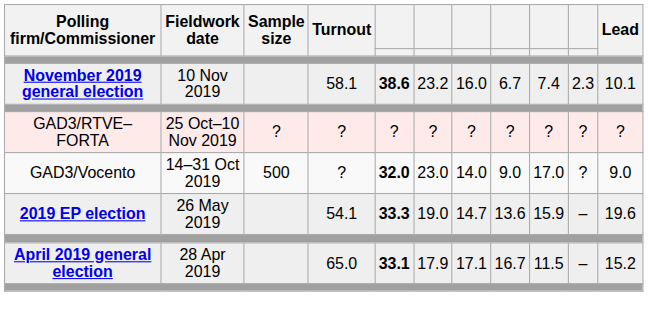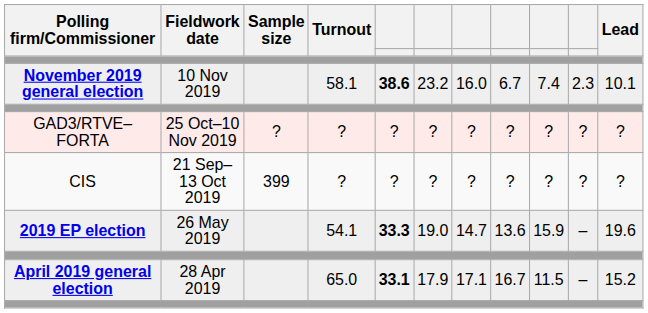- row: (83, 173)
+ row: (83, 181)
